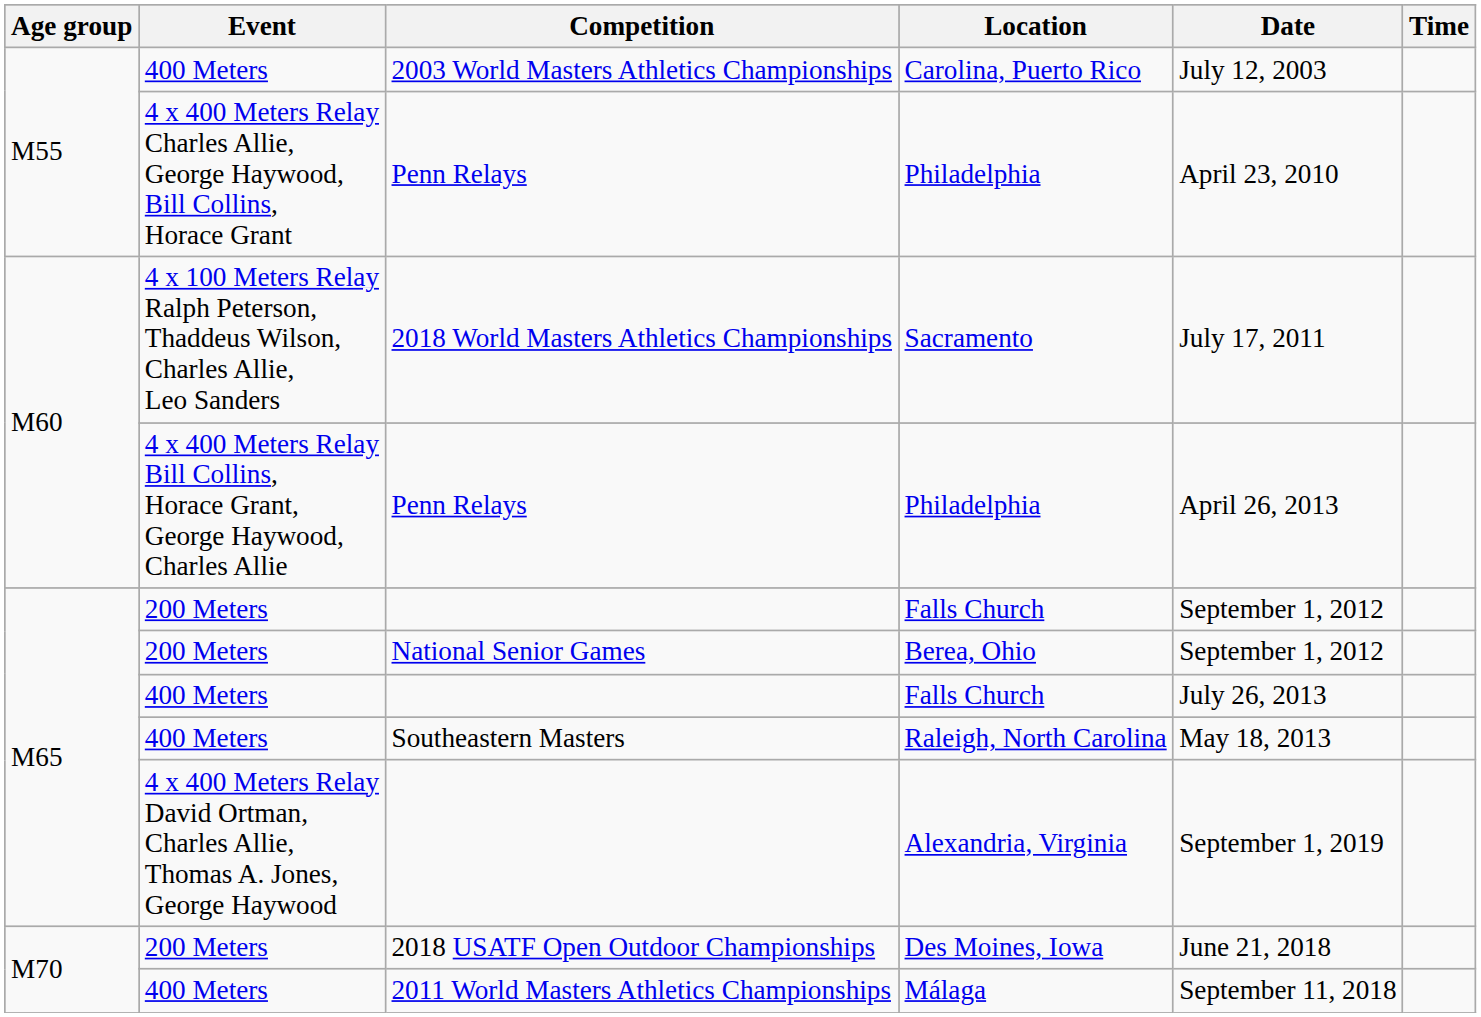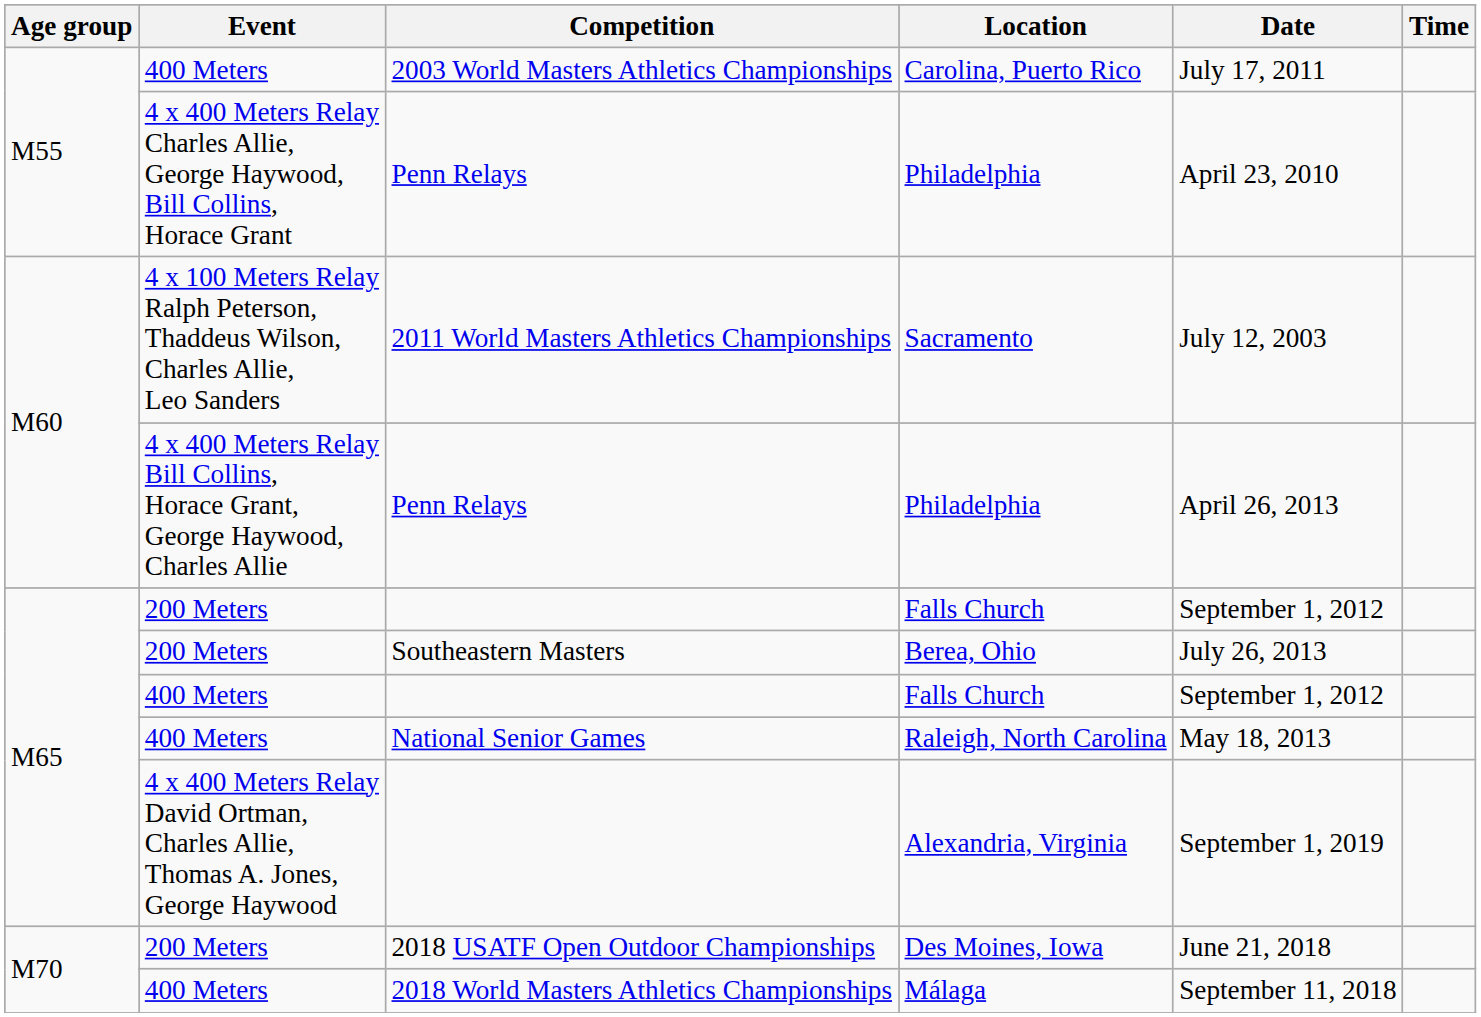(1253, 69) July 12, 2003 -> (1252, 69) July 17, 2011
(642, 339) 2018 World Masters Athletics Championships -> (641, 339) 2011 World Masters Athletics Championships
(1252, 339) July 17, 2011 -> (1253, 339) July 12, 2003
(518, 652) National Senior Games -> (508, 652) Southeastern Masters
(1282, 652) September 1, 2012 -> (1253, 652) July 26, 2013
(1253, 695) July 26, 2013 -> (1282, 695) September 1, 2012
(508, 738) Southeastern Masters -> (518, 738) National Senior Games
(641, 990) 2011 World Masters Athletics Championships -> (642, 990) 2018 World Masters Athletics Championships
